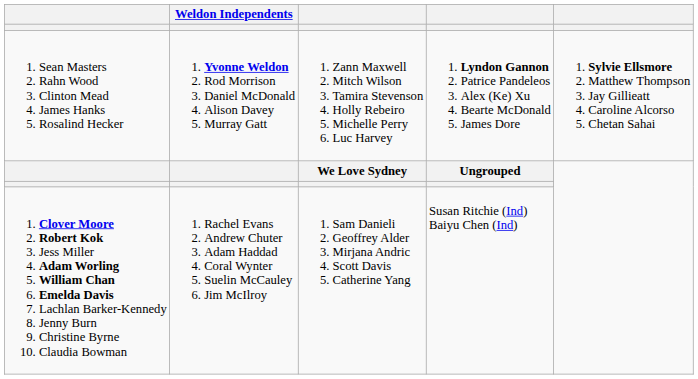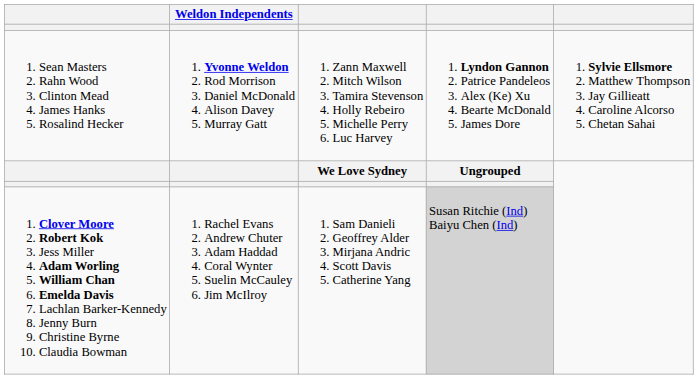(478, 218) no background -> (478, 218) lightgrey background
